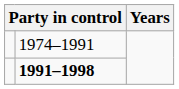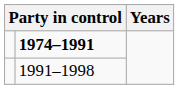(56, 44) normal -> (56, 44) bold
(56, 71) bold -> (56, 71) normal
